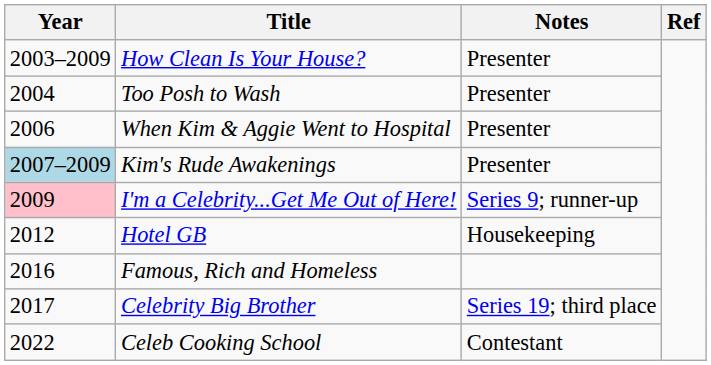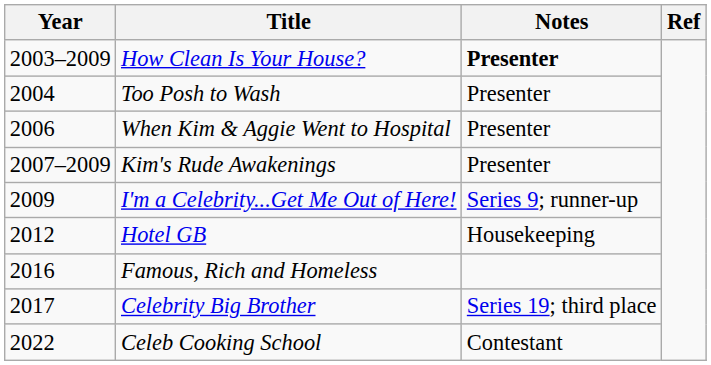(509, 57) normal -> (513, 57) bold
(60, 164) lightblue background -> (60, 164) no background
(32, 199) pink background -> (32, 199) no background
